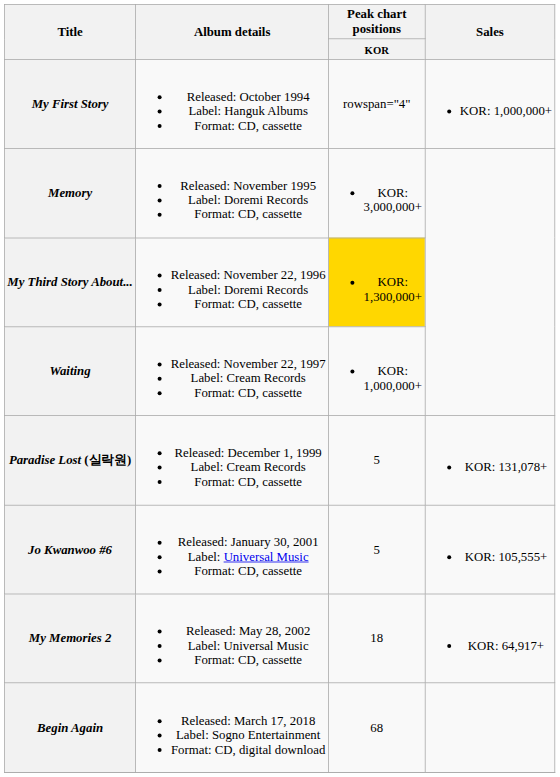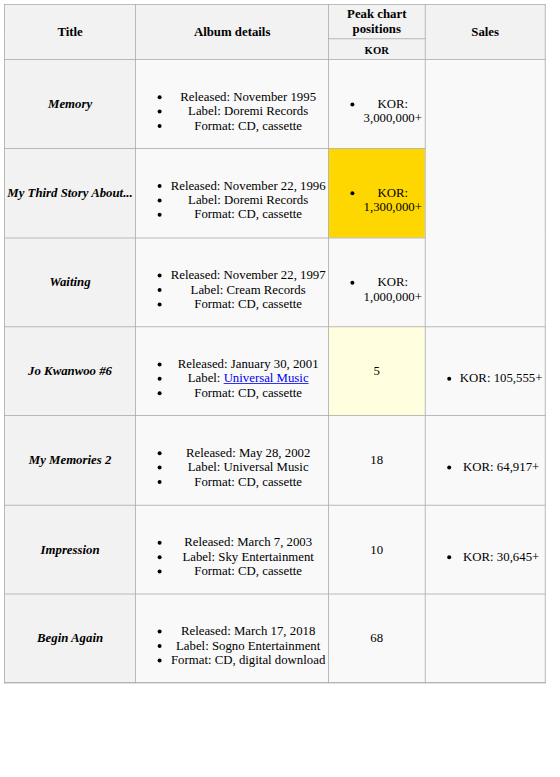- row: (70, 104)
- row: (70, 460)
(377, 549) no background -> (377, 371) lightyellow background
+ row: (70, 549)
